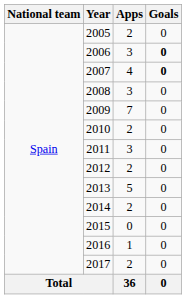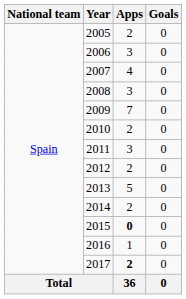(164, 52) bold -> (164, 52) normal
(164, 71) bold -> (164, 71) normal
(130, 226) normal -> (130, 226) bold
(130, 264) normal -> (130, 264) bold
